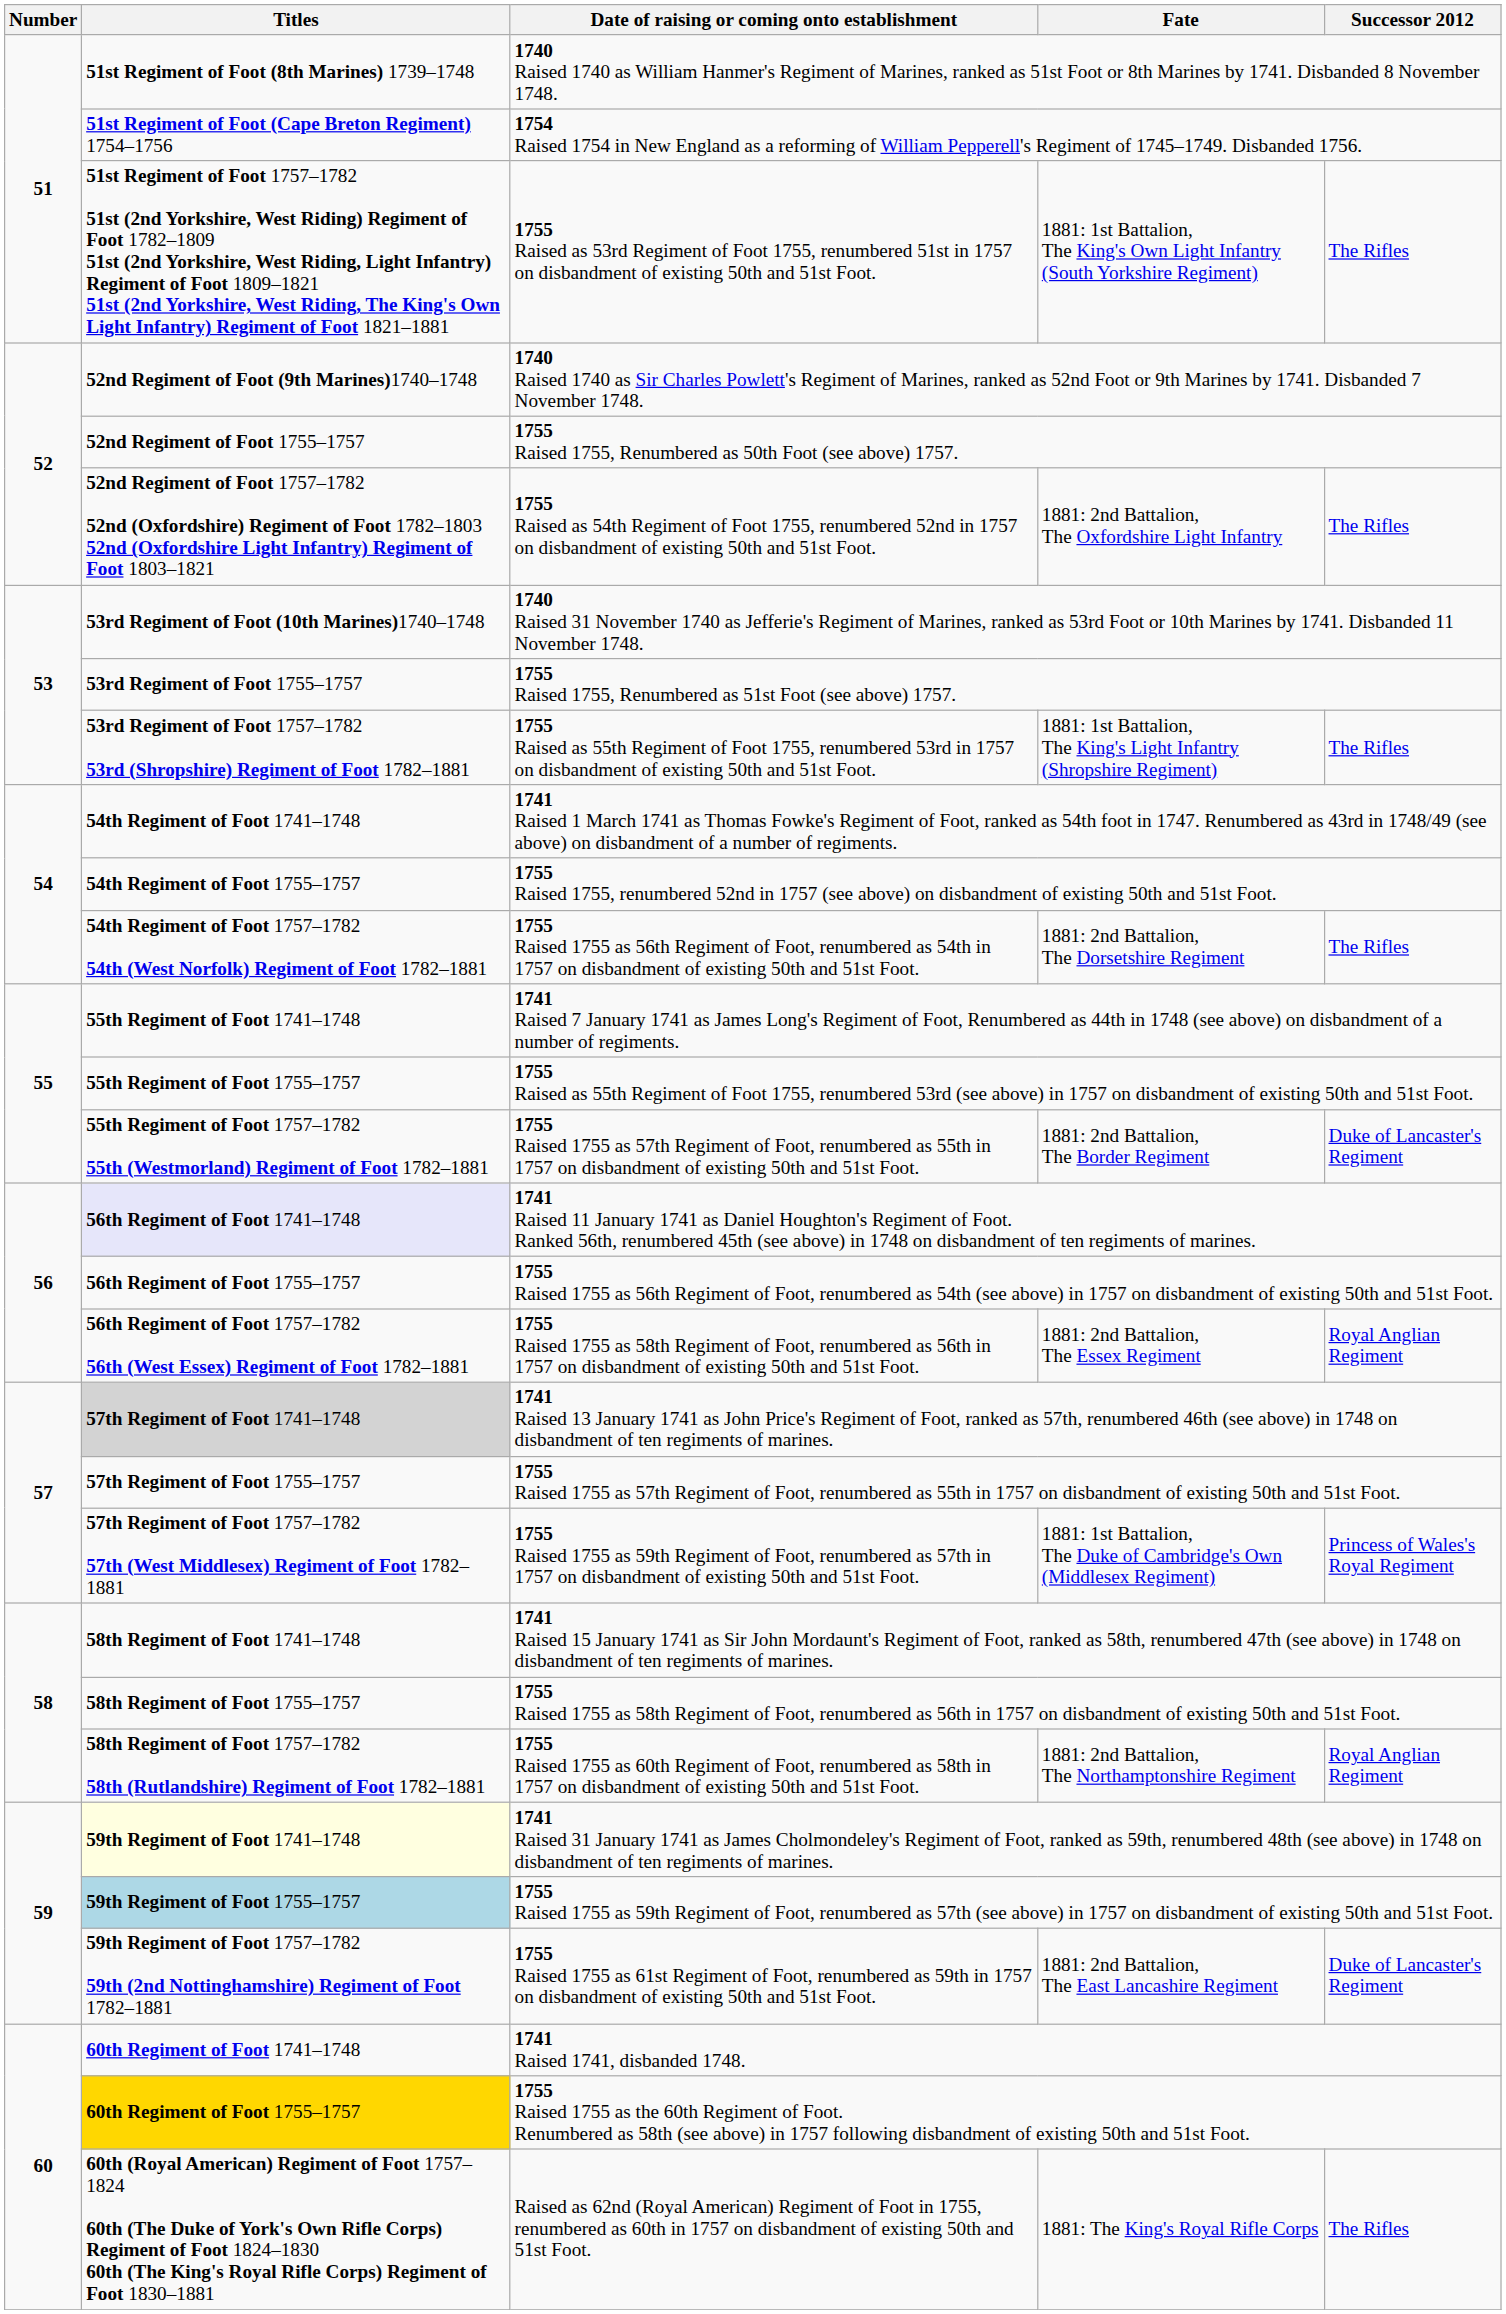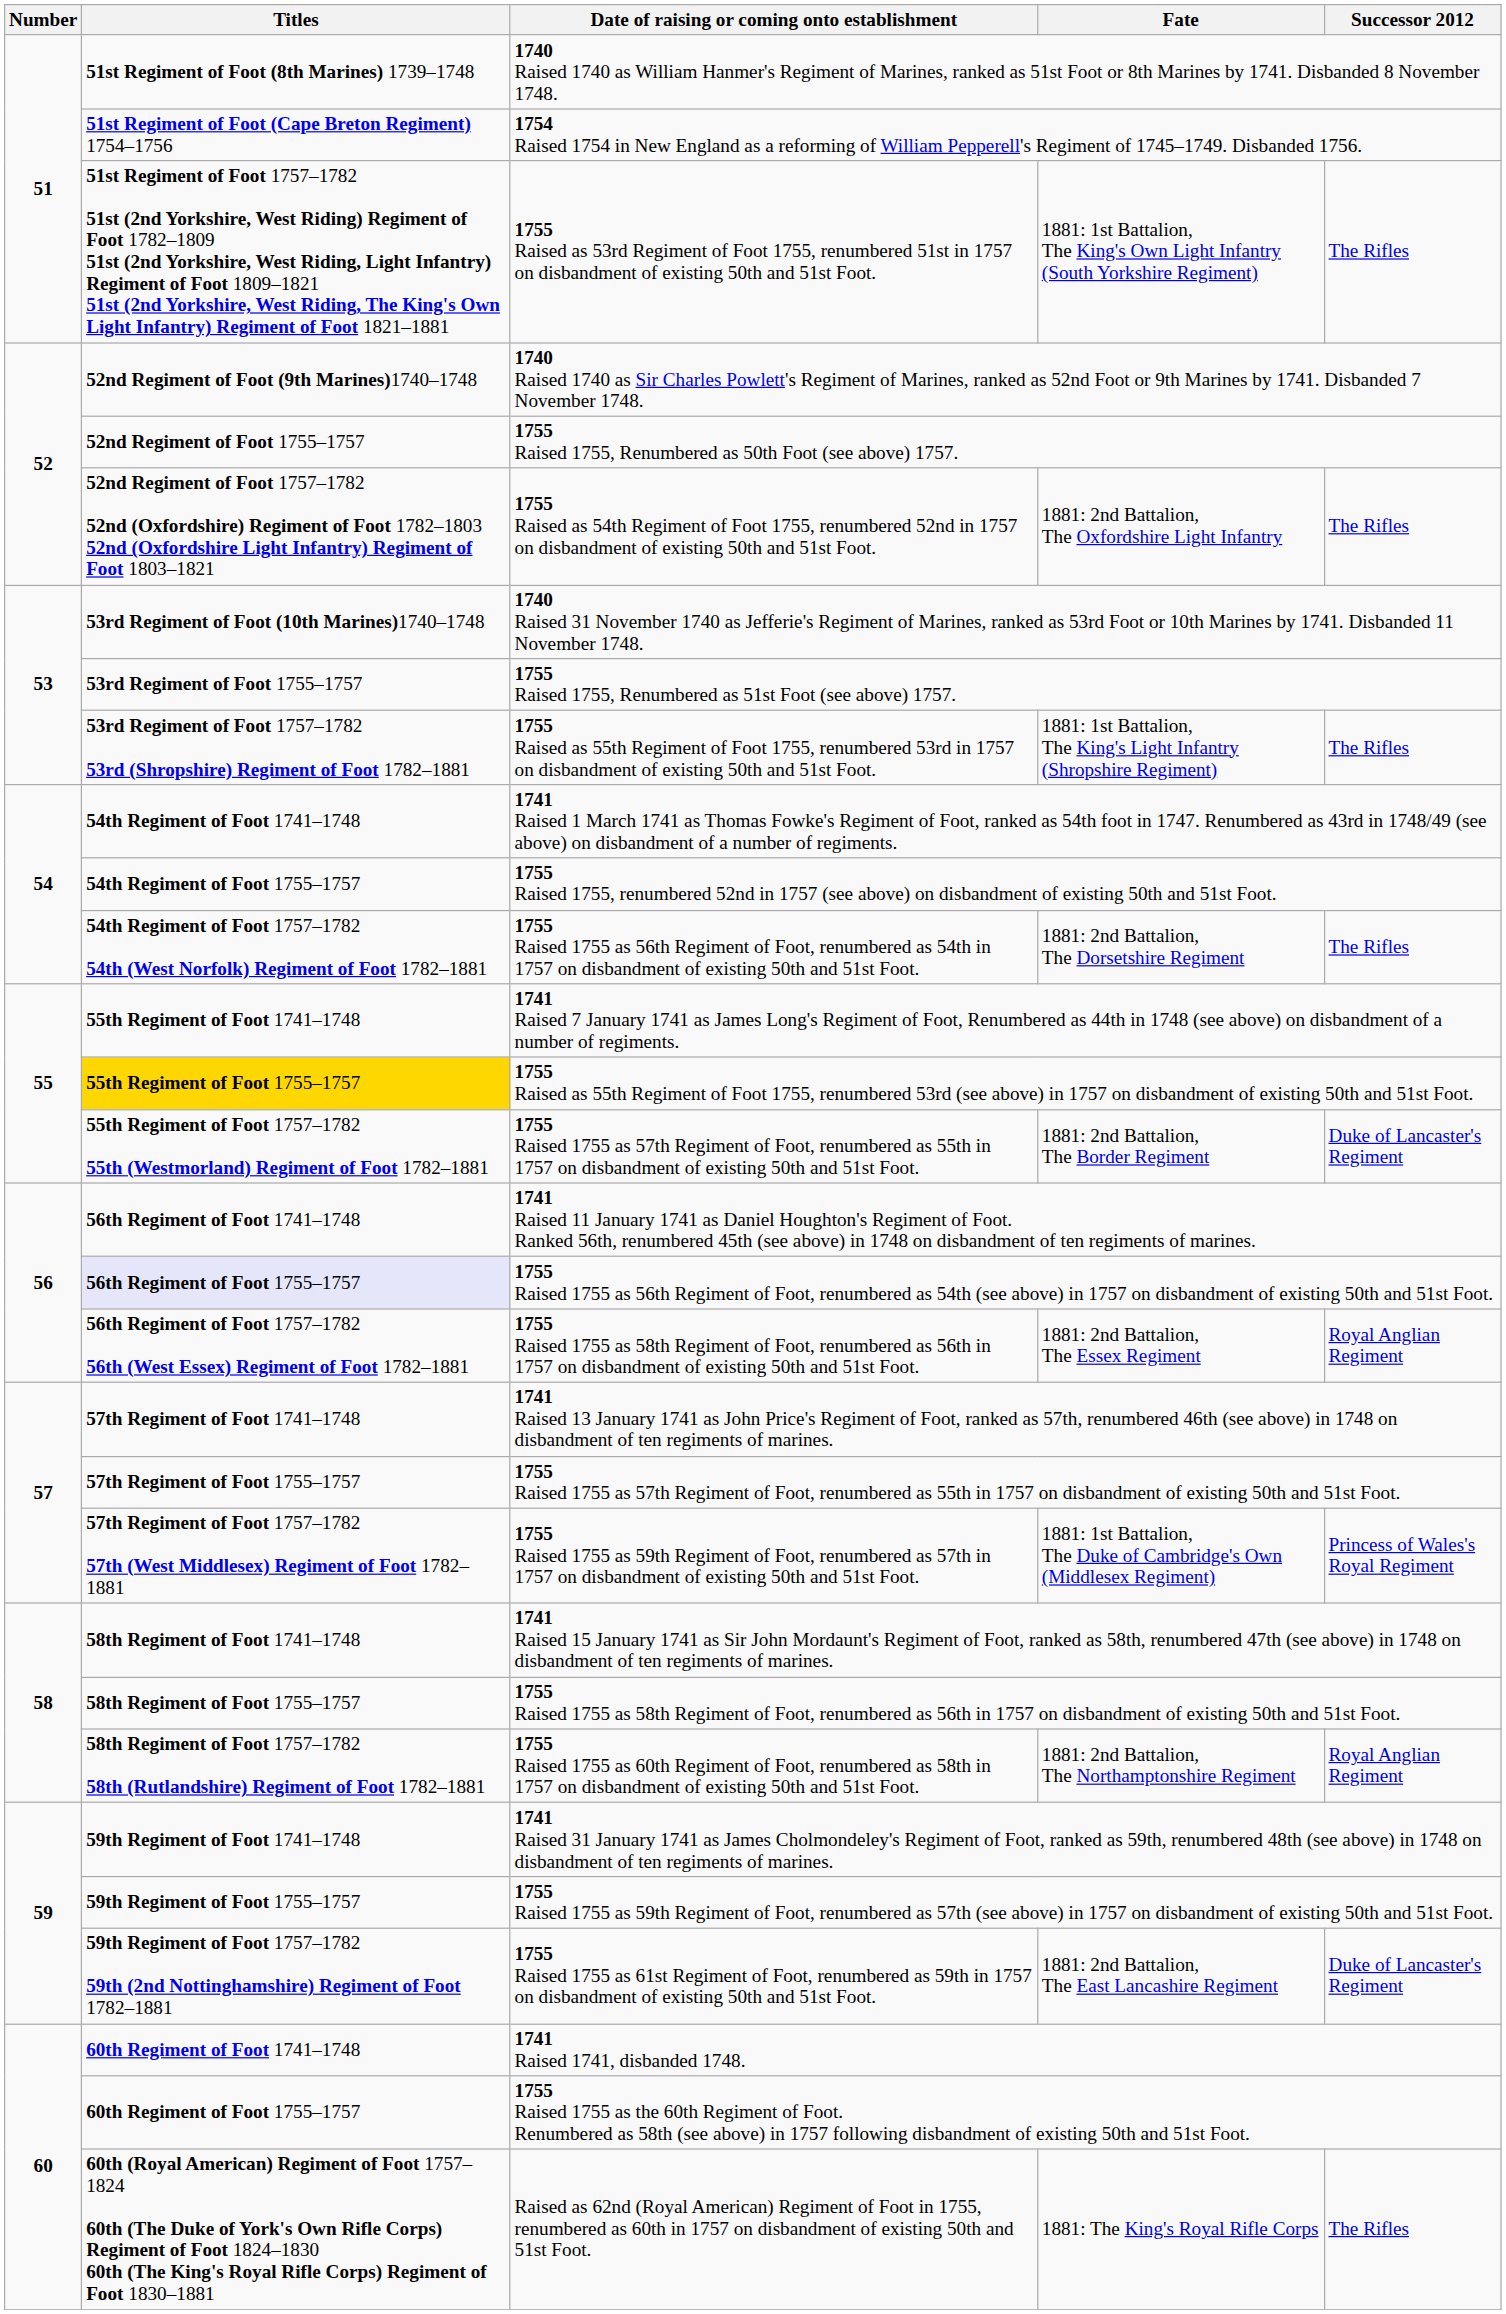(223, 1083) no background -> (223, 1083) gold background
(223, 1219) lavender background -> (223, 1219) no background
(223, 1282) no background -> (223, 1282) lavender background
(223, 1419) lightgrey background -> (223, 1419) no background
(223, 1839) lightyellow background -> (223, 1839) no background
(223, 1902) lightblue background -> (223, 1902) no background
(223, 2112) gold background -> (223, 2112) no background
